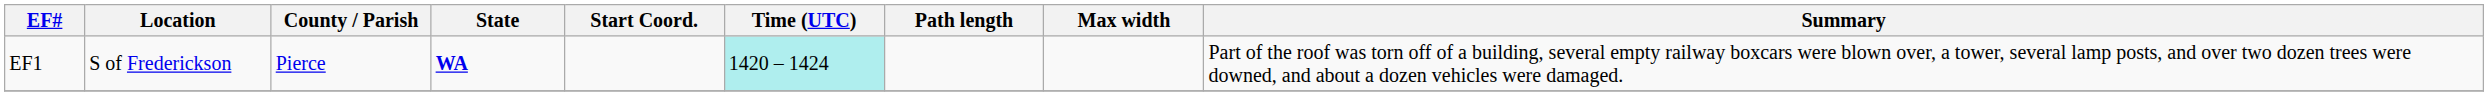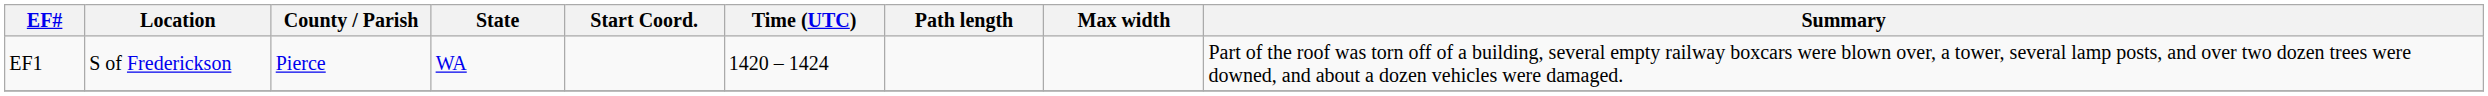(452, 63) bold -> (451, 63) normal
(779, 63) paleturquoise background -> (779, 63) no background
